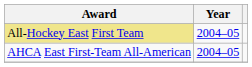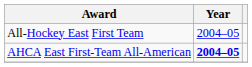(75, 33) khaki background -> (75, 33) no background
(218, 52) normal -> (218, 52) bold
